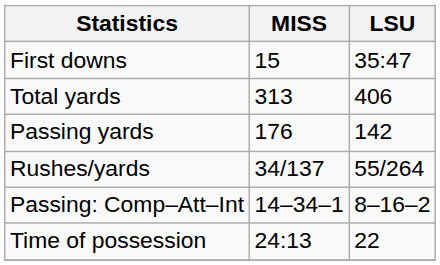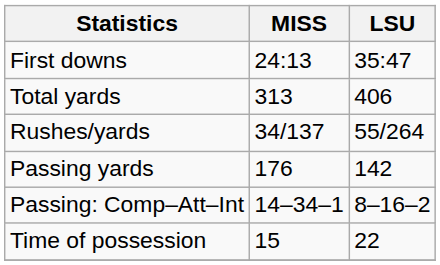(267, 59) 15 -> (283, 59) 24:13
rows swapped: (80, 168) <-> (82, 132)
(283, 241) 24:13 -> (267, 241) 15
